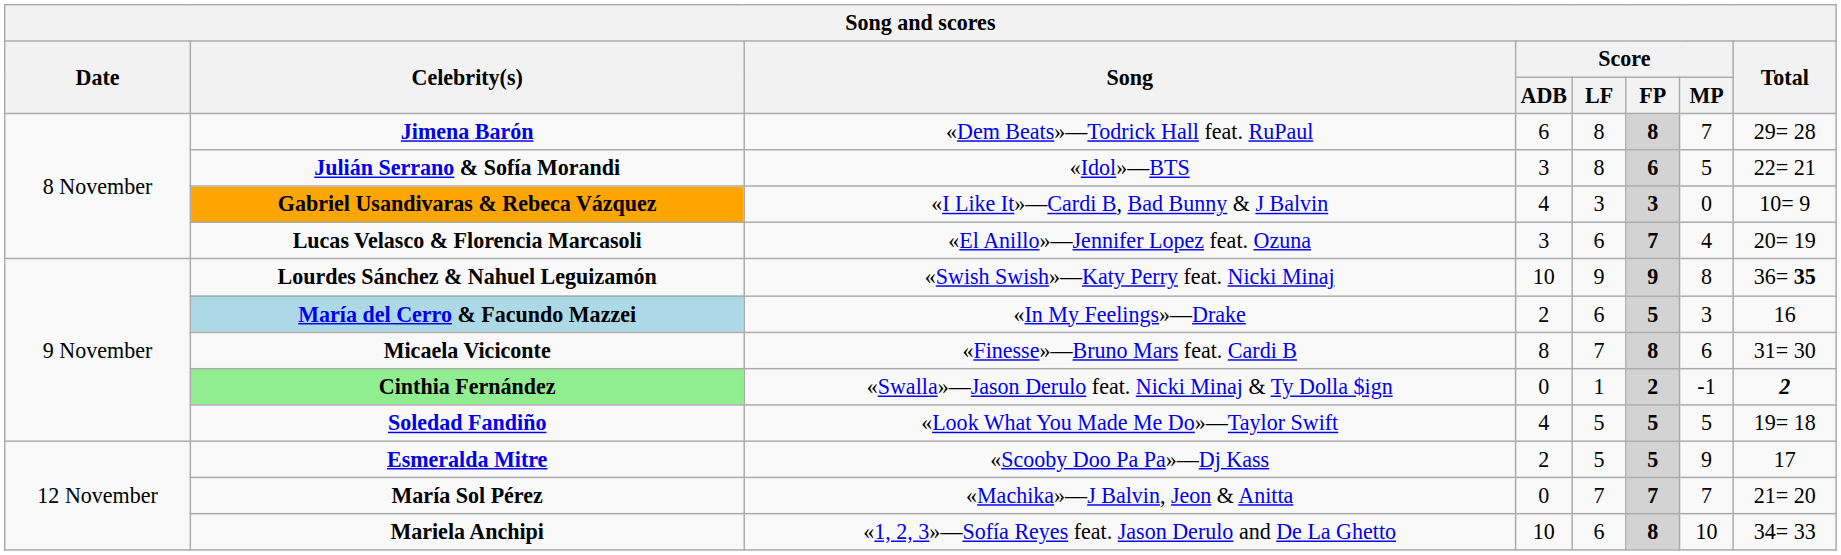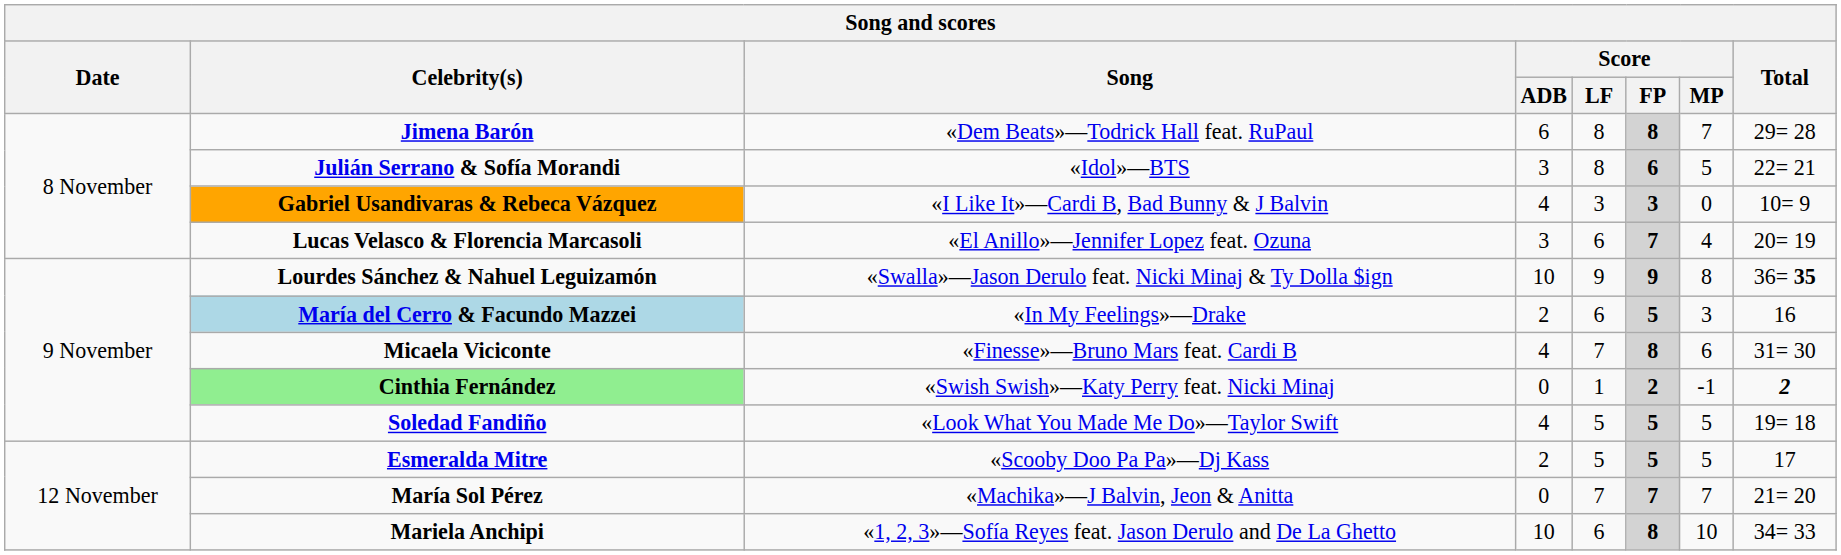(1130, 277) «Swish Swish»—Katy Perry feat. Nicki Minaj -> (1130, 277) «Swalla»—Jason Derulo feat. Nicki Minaj & Ty Dolla $ign
(1544, 349) 8 -> (1544, 349) 4
(1130, 386) «Swalla»—Jason Derulo feat. Nicki Minaj & Ty Dolla $ign -> (1130, 386) «Swish Swish»—Katy Perry feat. Nicki Minaj
(1707, 458) 9 -> (1707, 458) 5
